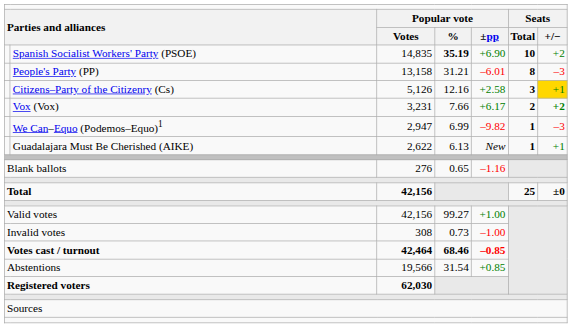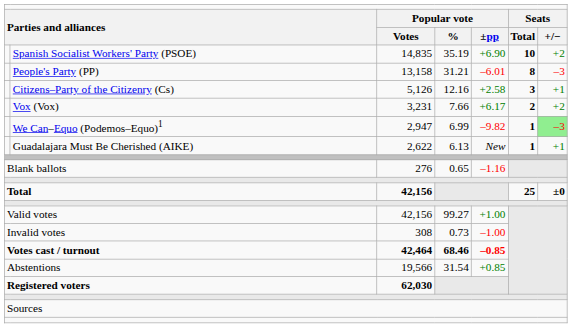(456, 54) bold -> (456, 54) normal
(559, 89) gold background -> (559, 89) no background
(559, 107) bold -> (559, 107) normal
(559, 126) no background -> (559, 126) lightgreen background
